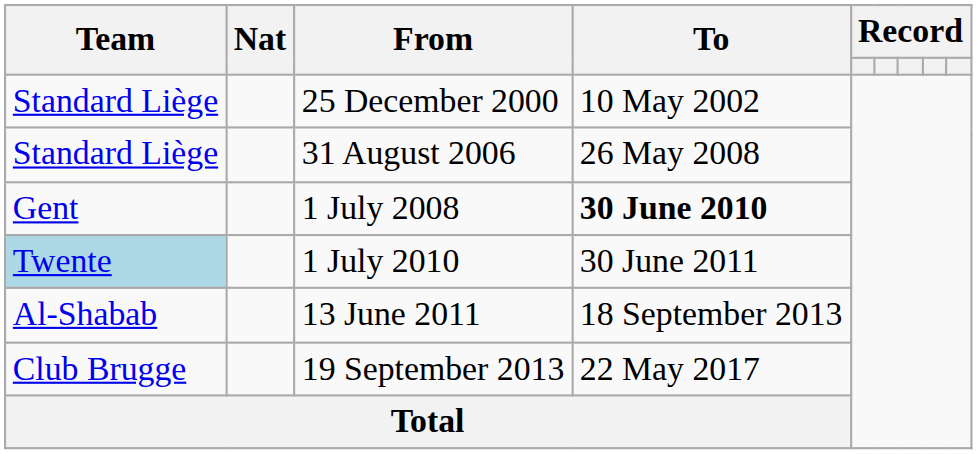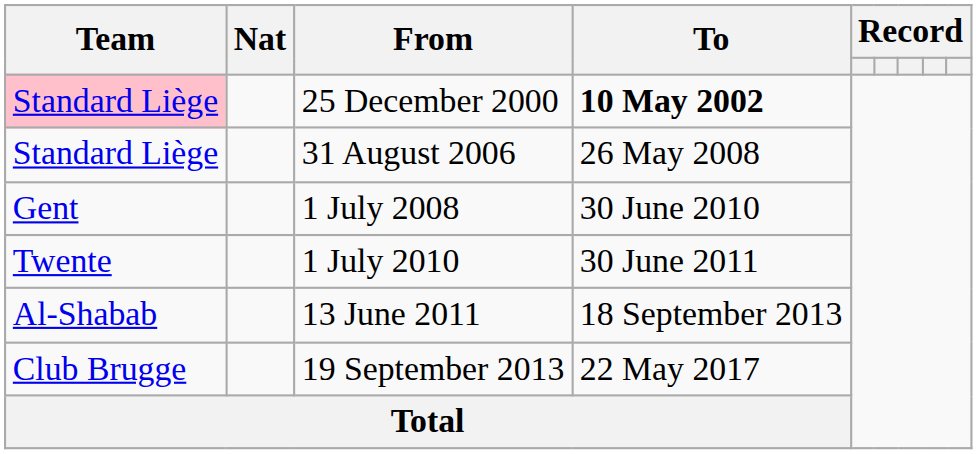(115, 100) no background -> (115, 100) pink background
(670, 100) normal -> (672, 100) bold
(674, 207) bold -> (670, 207) normal
(62, 260) lightblue background -> (62, 260) no background
